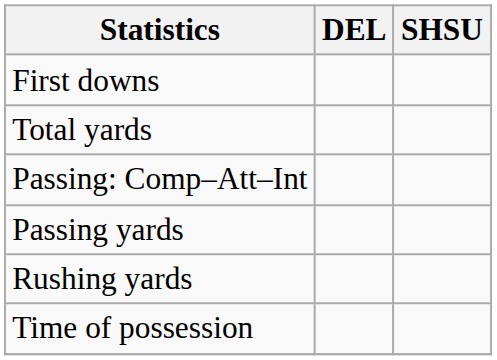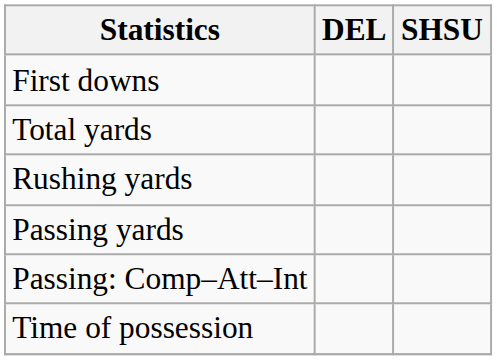rows swapped: (102, 278) <-> (160, 178)
